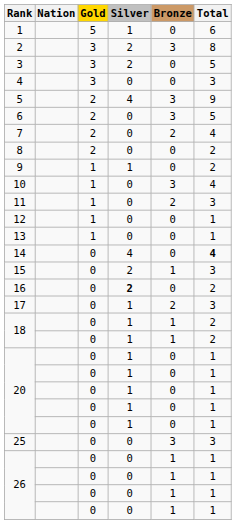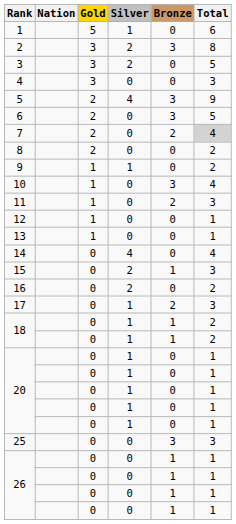(213, 133) no background -> (213, 133) lightgrey background
(213, 253) bold -> (213, 253) normal
(130, 288) bold -> (130, 288) normal
